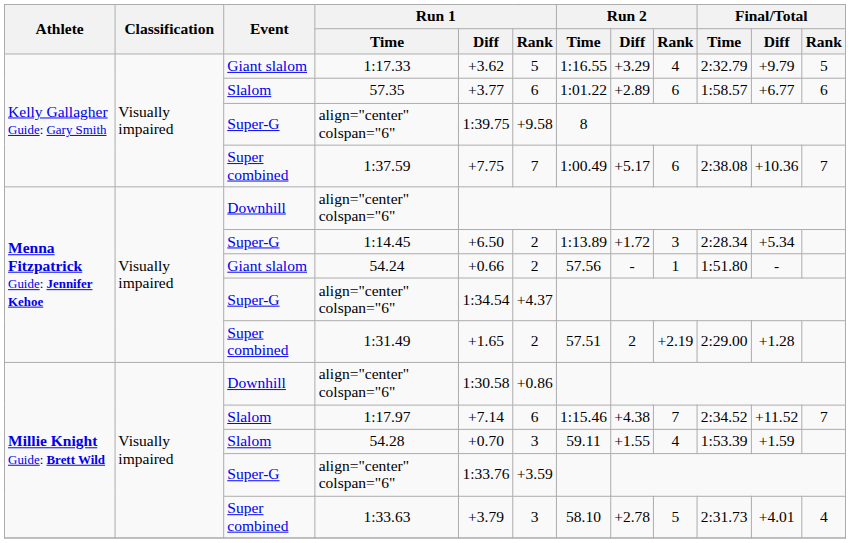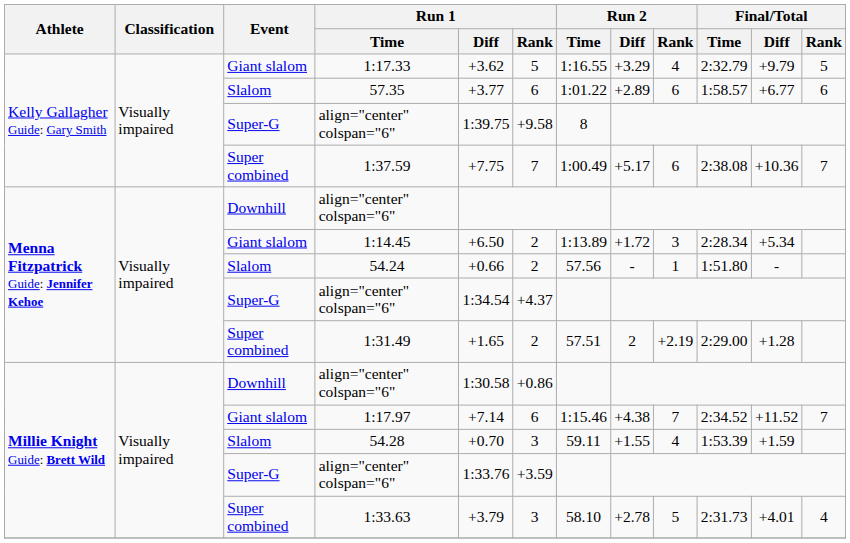(253, 241) Super-G -> (267, 241) Giant slalom
(267, 266) Giant slalom -> (249, 266) Slalom
(249, 416) Slalom -> (267, 416) Giant slalom
